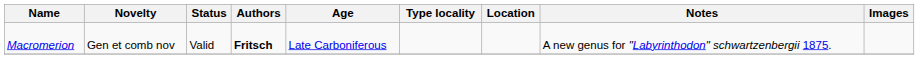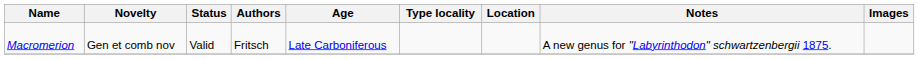(253, 44) bold -> (251, 44) normal
